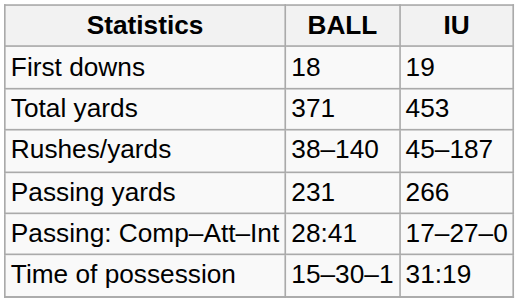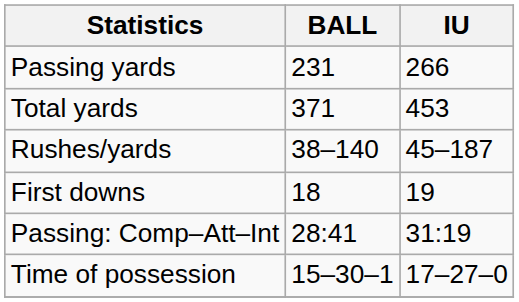rows swapped: (78, 67) <-> (93, 192)
(457, 233) 17–27–0 -> (438, 233) 31:19
(438, 275) 31:19 -> (457, 275) 17–27–0
